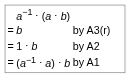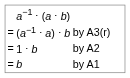(19, 31) b -> (43, 32) (a−1 ⋅ a) ⋅ b
(43, 62) (a−1 ⋅ a) ⋅ b -> (19, 64) b
